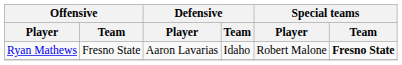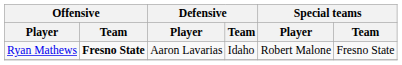(111, 50) normal -> (114, 50) bold
(363, 50) bold -> (366, 50) normal
